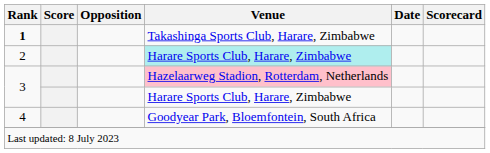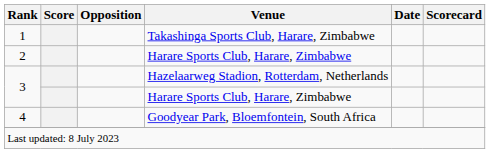(23, 35) bold -> (23, 35) normal
(249, 55) paleturquoise background -> (249, 55) no background
(268, 76) pink background -> (268, 76) no background
